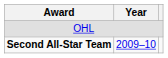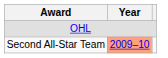(59, 45) bold -> (56, 45) normal
(136, 45) no background -> (130, 45) lightsalmon background
